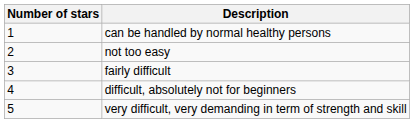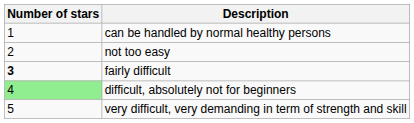(10, 71) normal -> (10, 71) bold
(10, 90) no background -> (10, 90) lightgreen background
